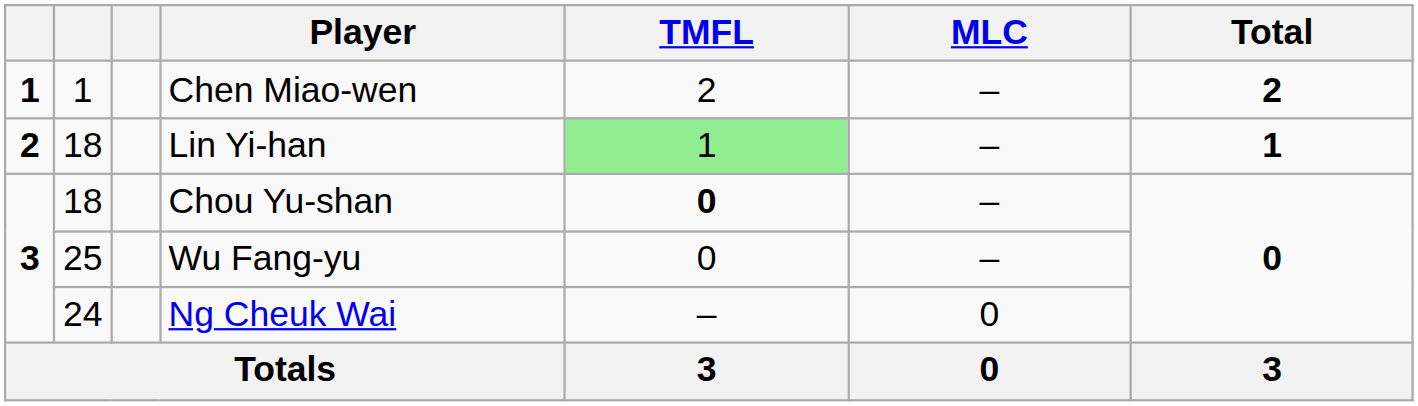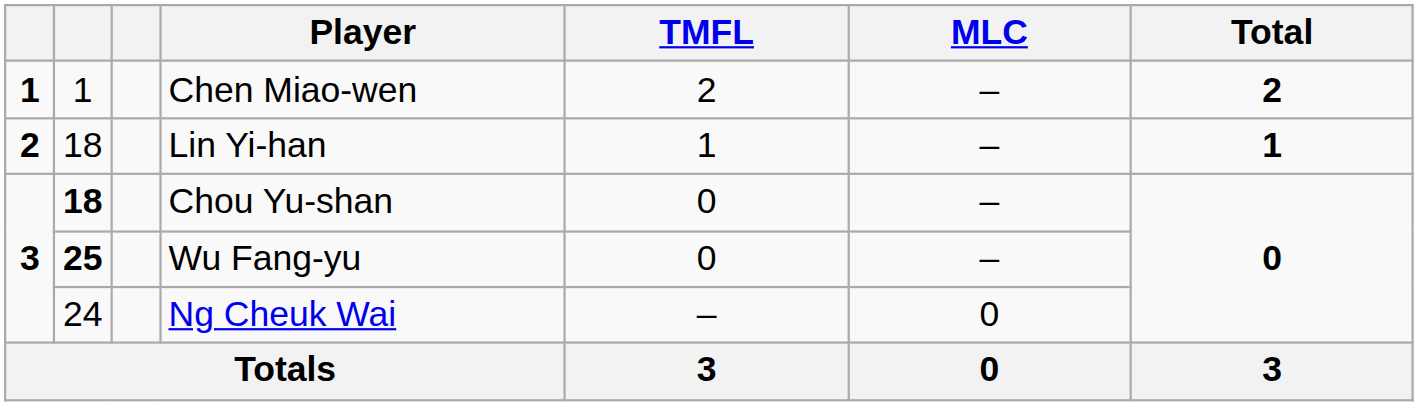(707, 145) lightgreen background -> (707, 145) no background
(83, 201) normal -> (83, 201) bold
(707, 201) bold -> (707, 201) normal
(83, 257) normal -> (83, 257) bold
